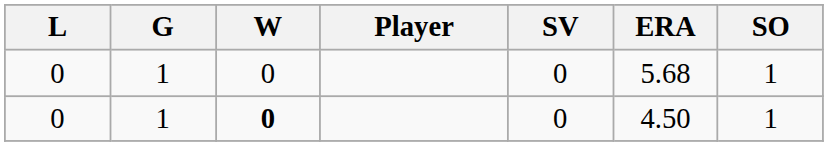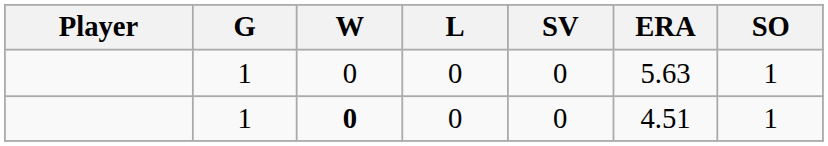columns swapped: (414, 27) <-> (57, 27)
(665, 72) 5.68 -> (665, 72) 5.63
(665, 118) 4.50 -> (665, 118) 4.51
